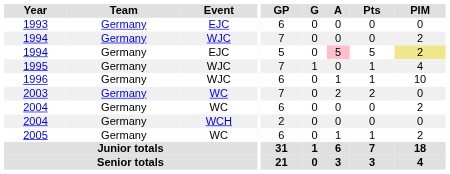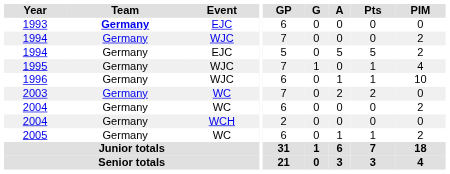(124, 24) normal -> (125, 24) bold
(338, 52) pink background -> (339, 52) no background
(420, 52) khaki background -> (420, 52) no background
